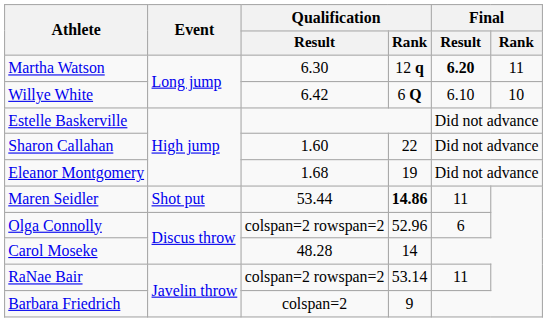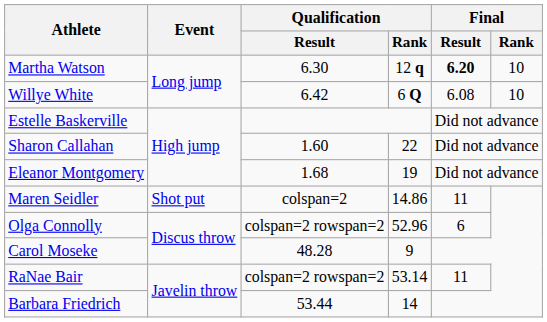(516, 68) 11 -> (516, 68) 10
(461, 94) 6.10 -> (461, 94) 6.08
(315, 199) 53.44 -> (315, 199) colspan=2
(410, 199) bold -> (410, 199) normal
(410, 251) 14 -> (410, 251) 9
(315, 303) colspan=2 -> (315, 303) 53.44
(410, 303) 9 -> (410, 303) 14
